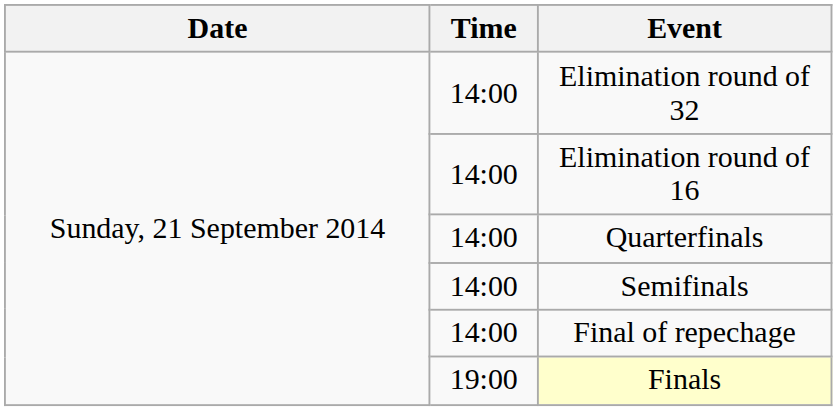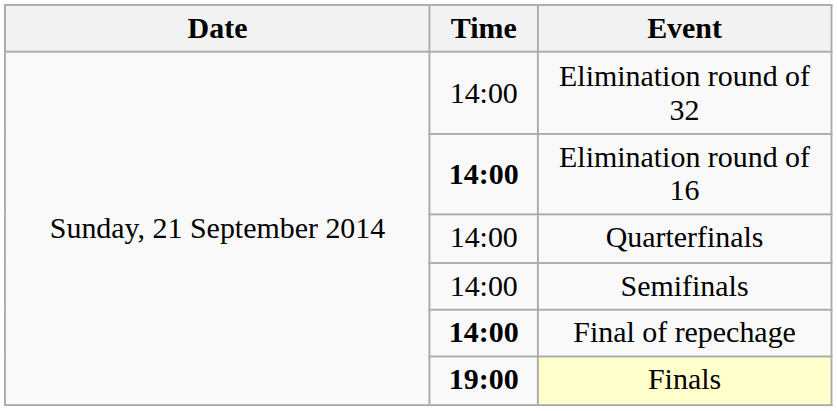(484, 173) normal -> (484, 173) bold
(484, 332) normal -> (484, 332) bold
(484, 380) normal -> (484, 380) bold
